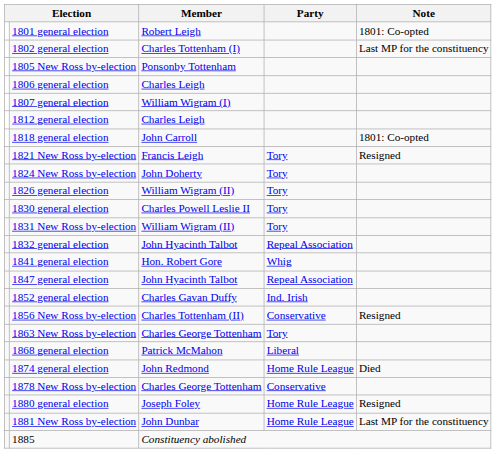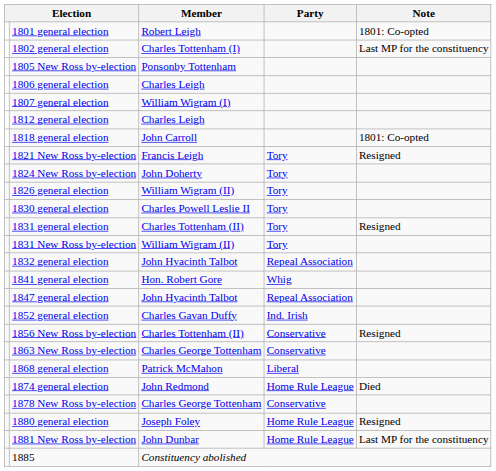+ row: (60, 226)
(277, 333) Tory -> (296, 350) Conservative
